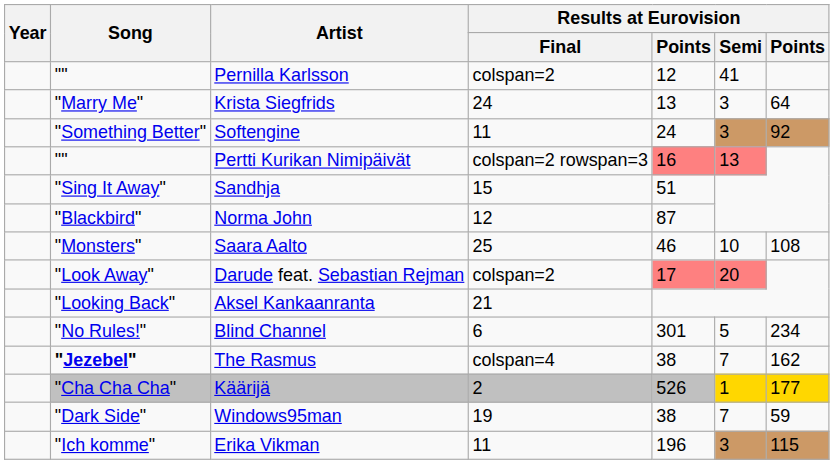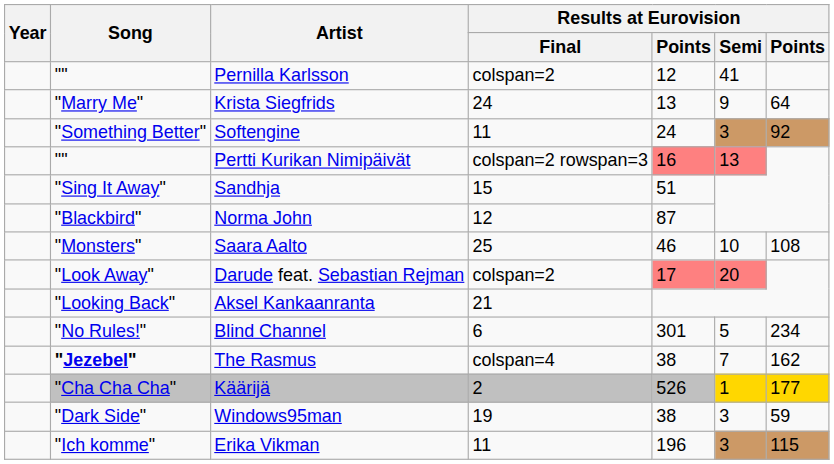(724, 103) 3 -> (724, 103) 9
(724, 416) 7 -> (724, 416) 3
